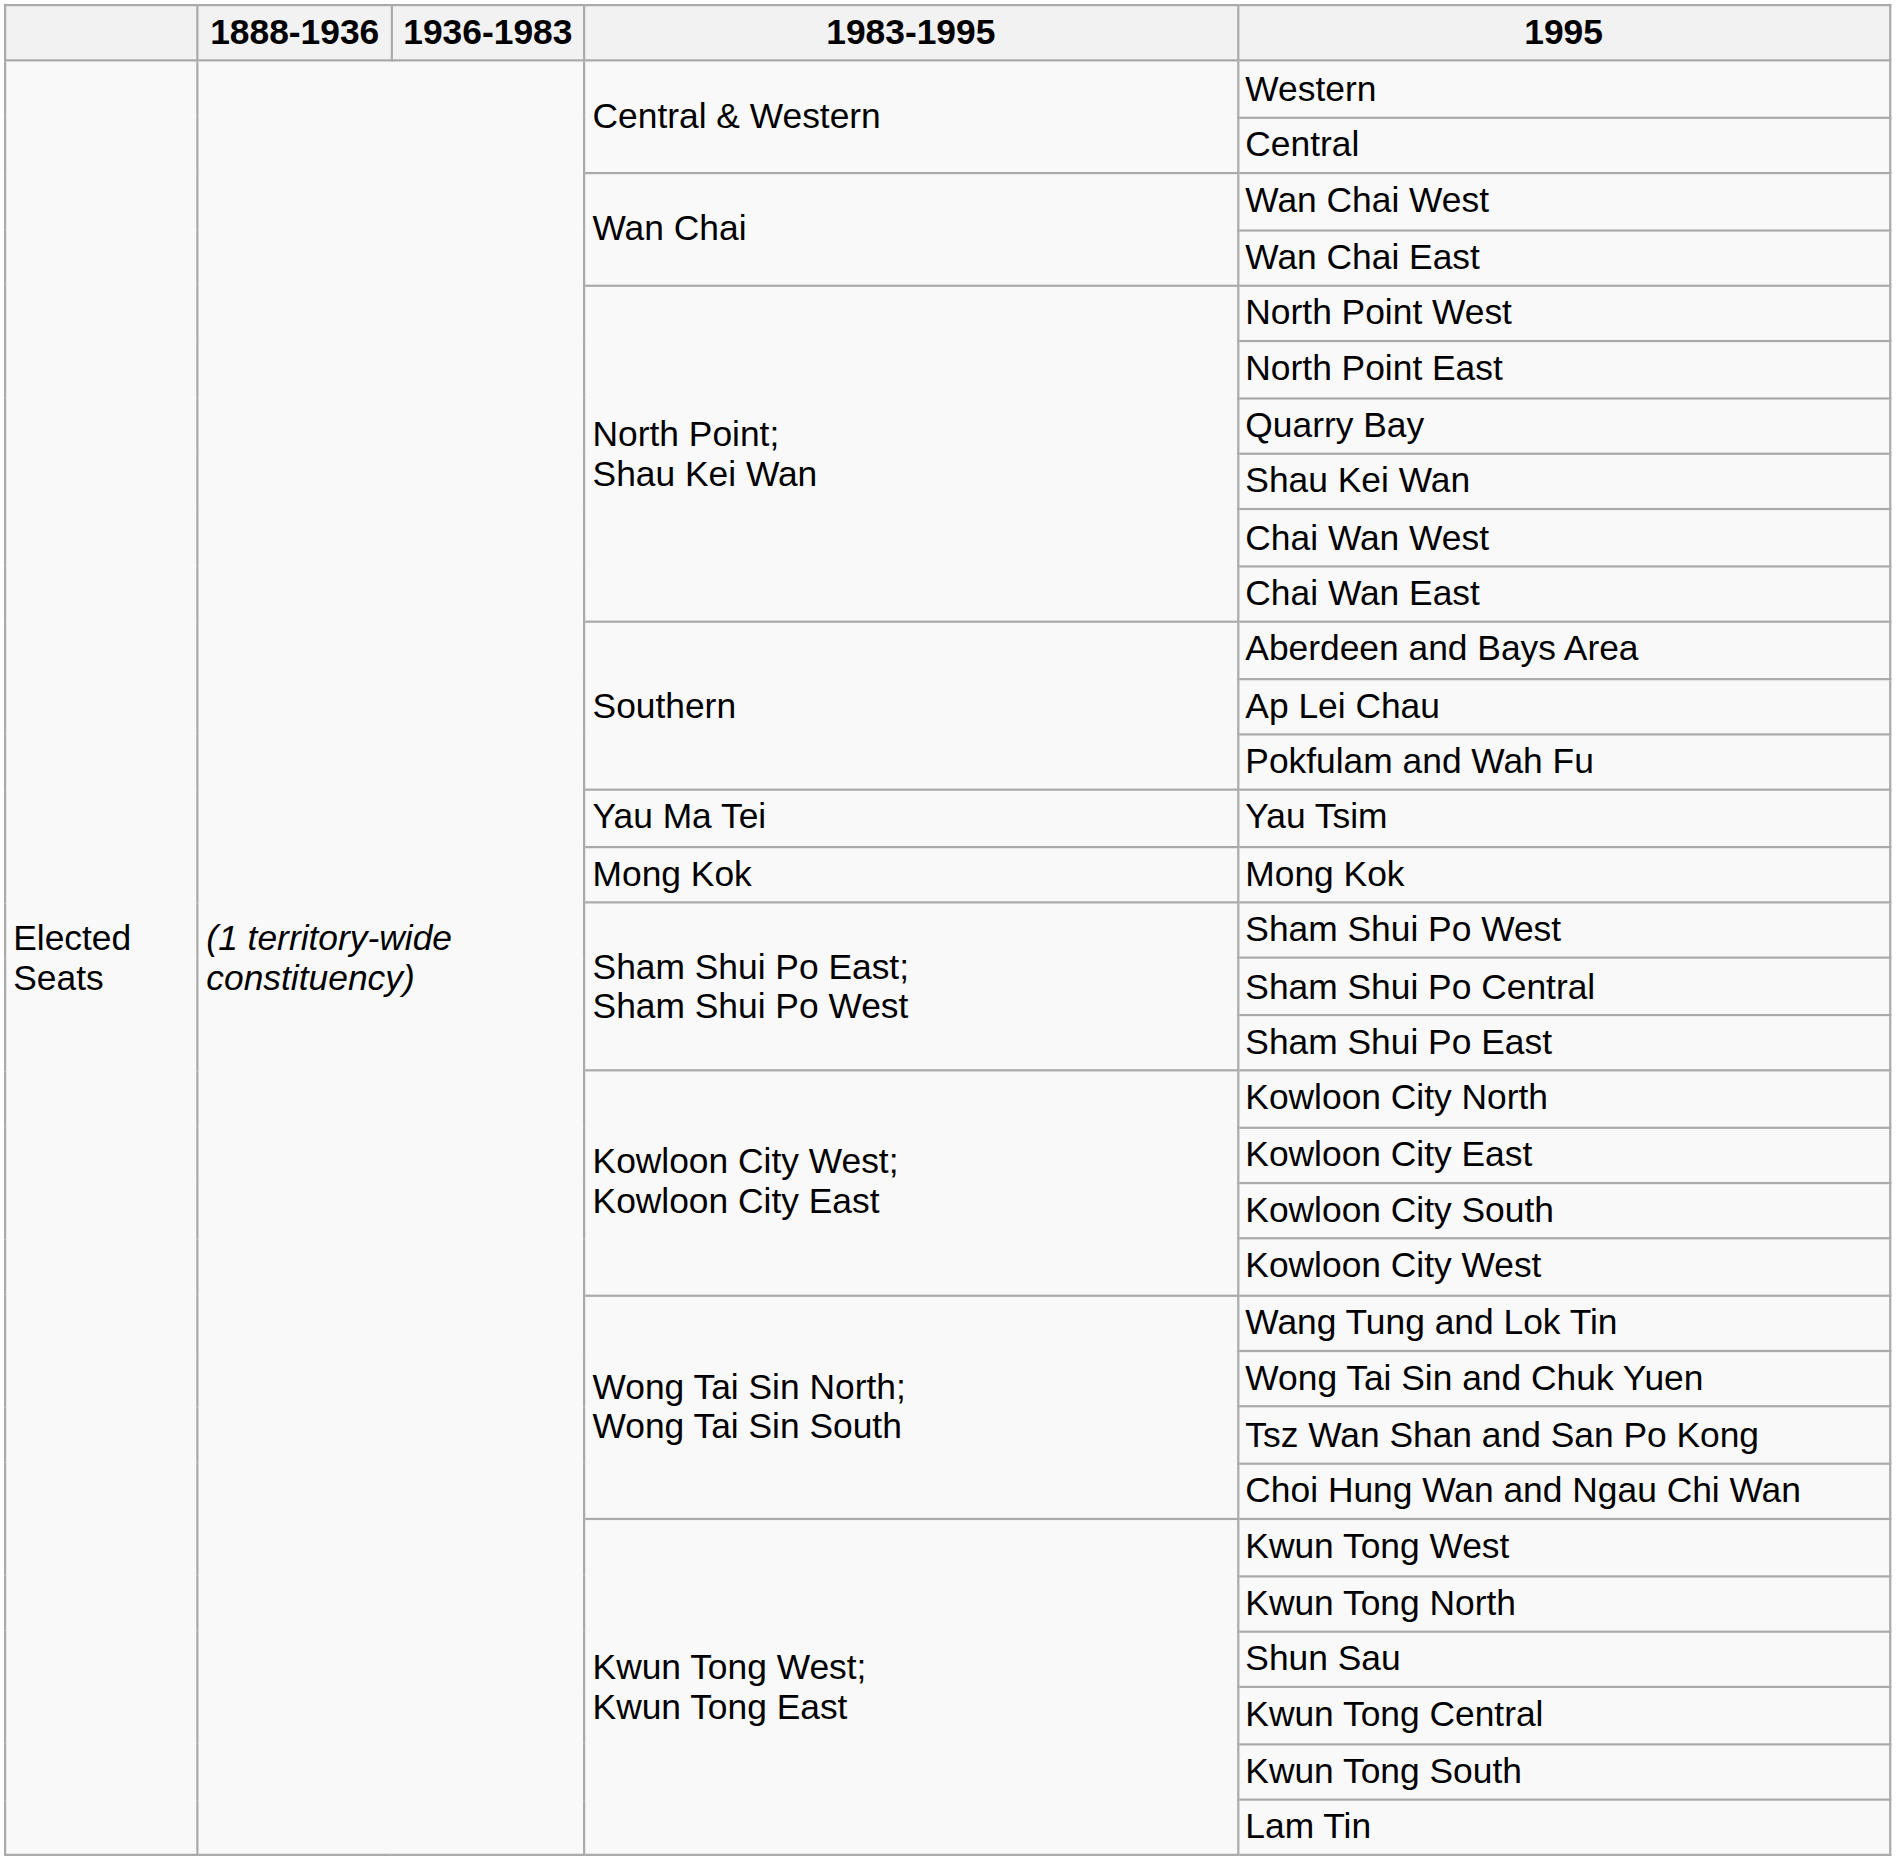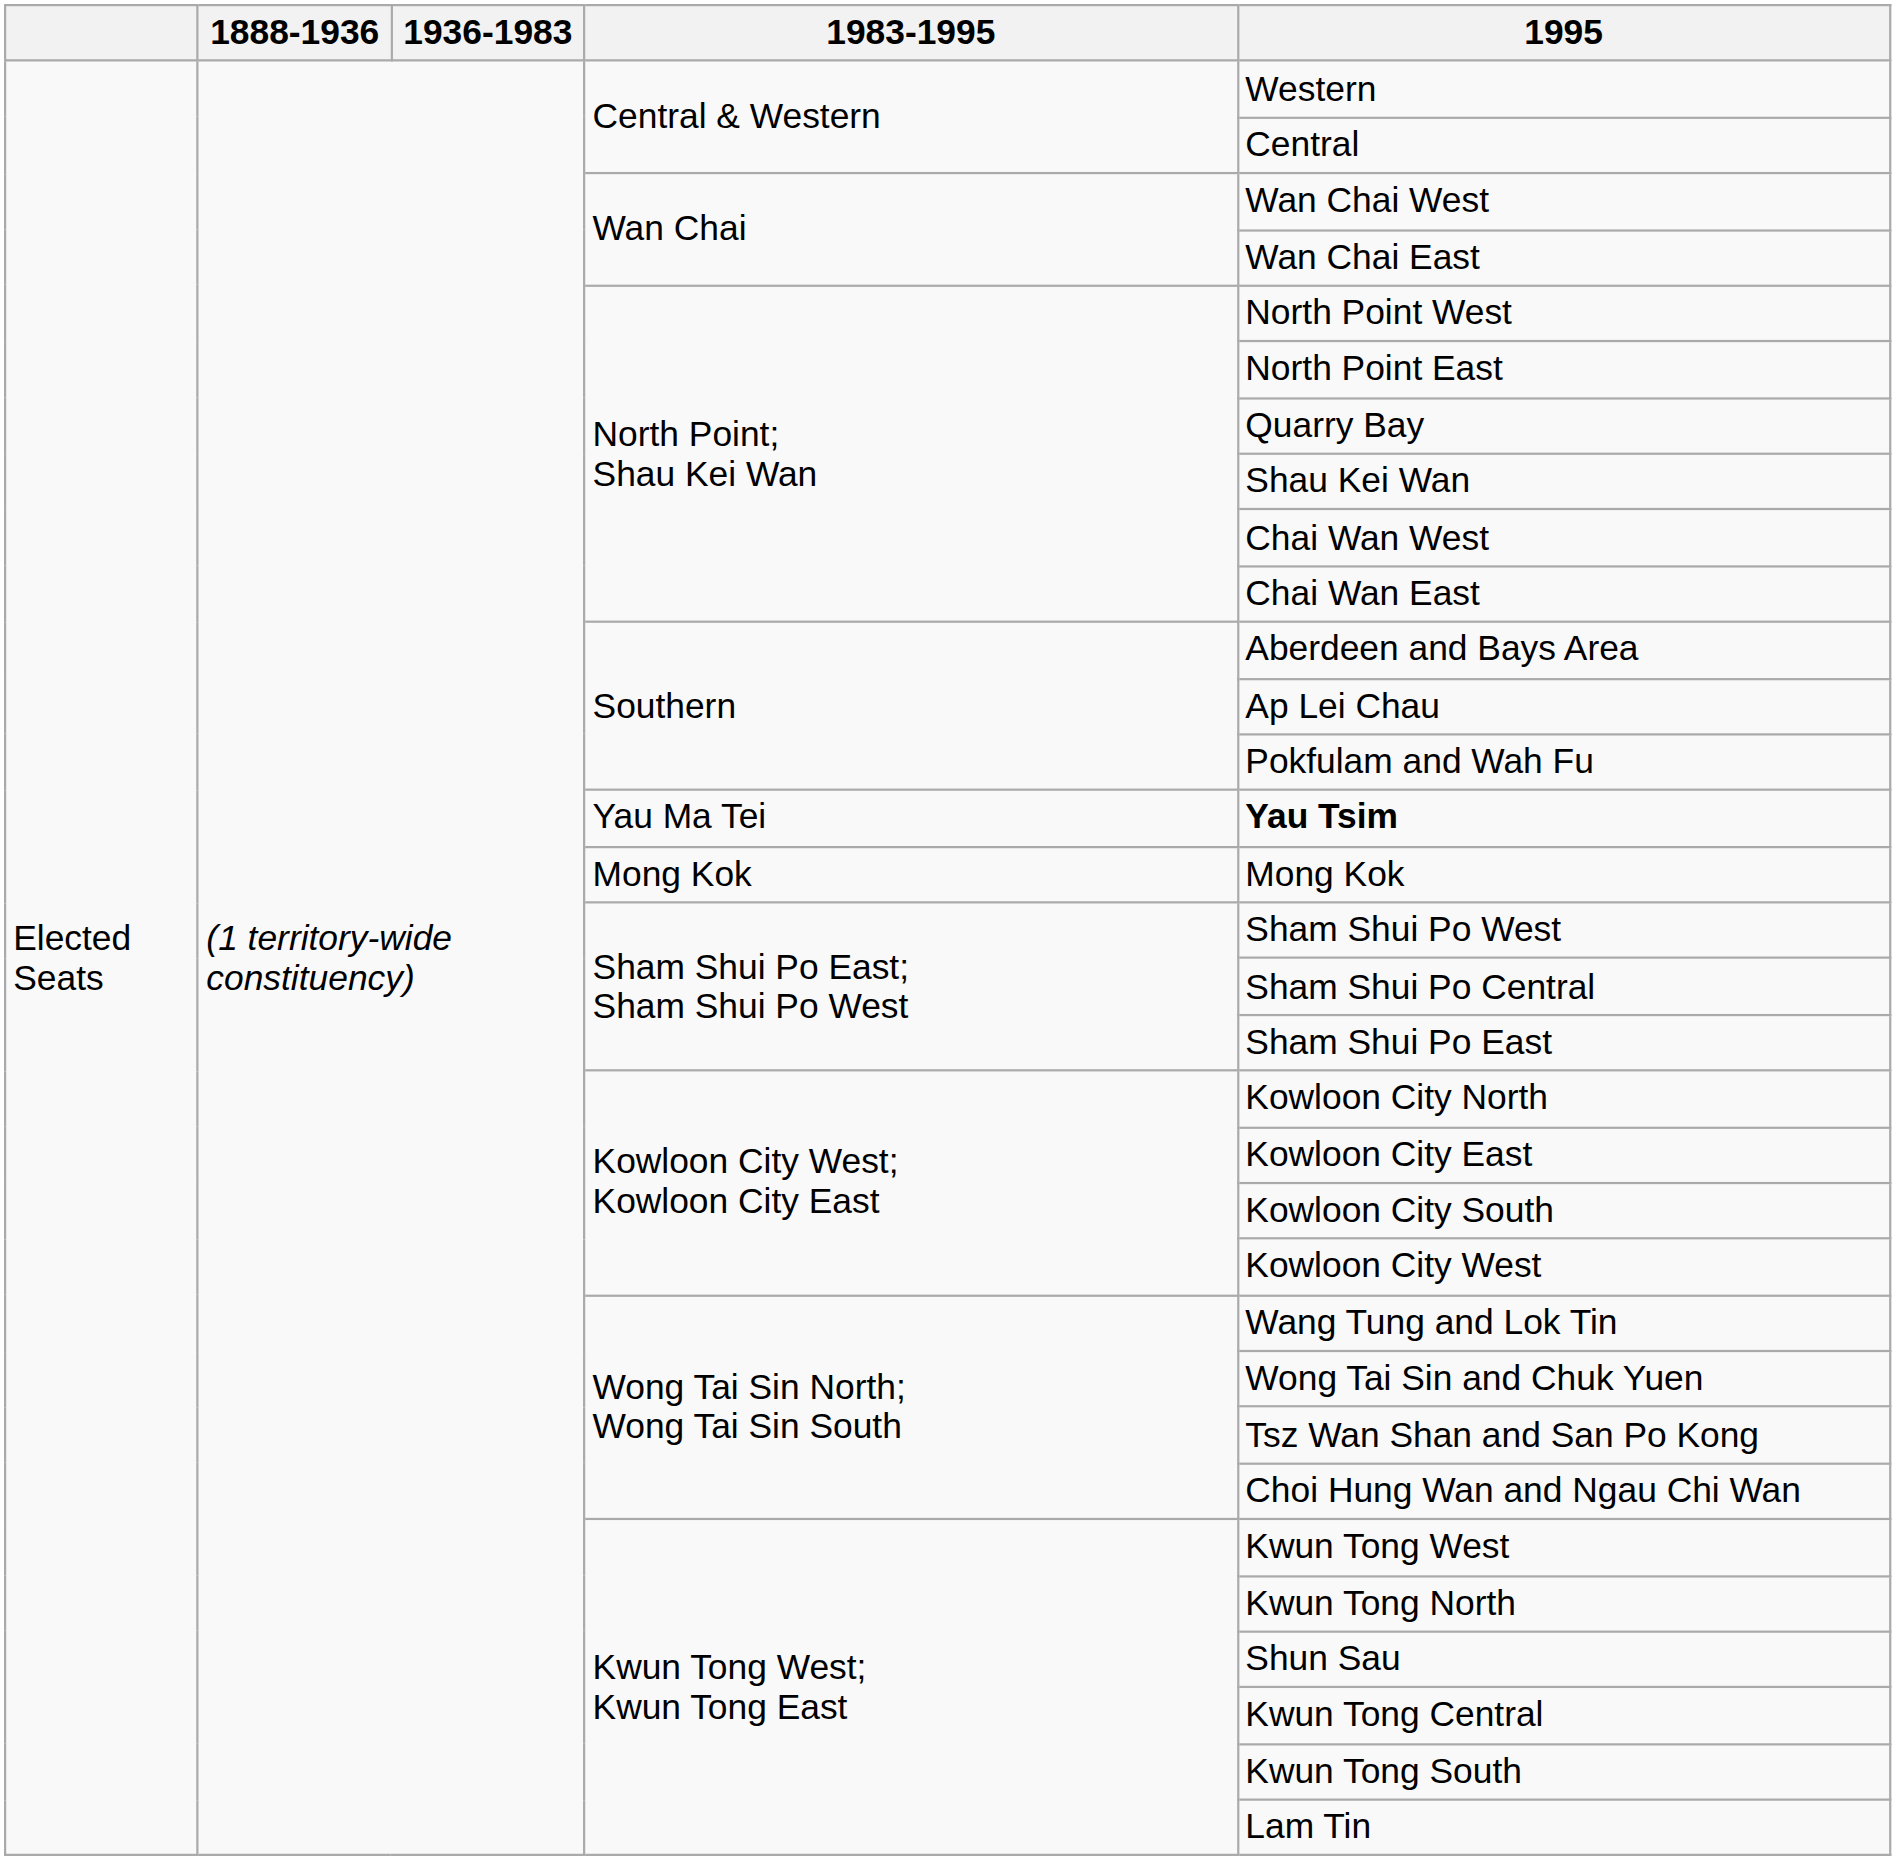(1316, 817) normal -> (1322, 817) bold
